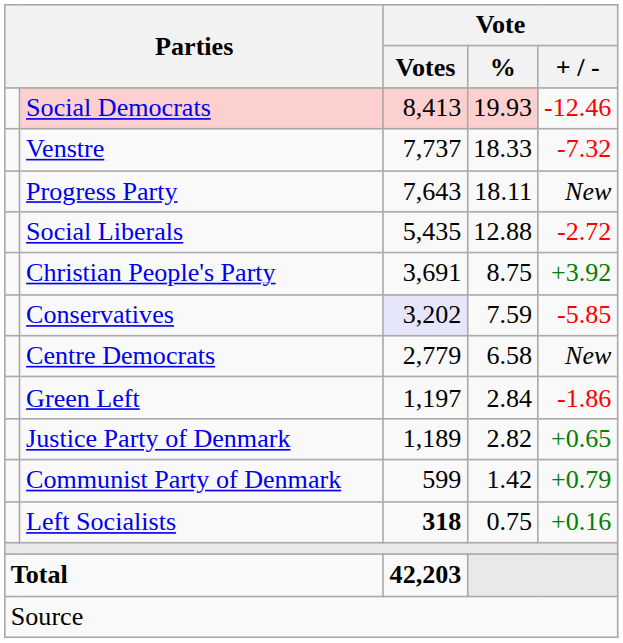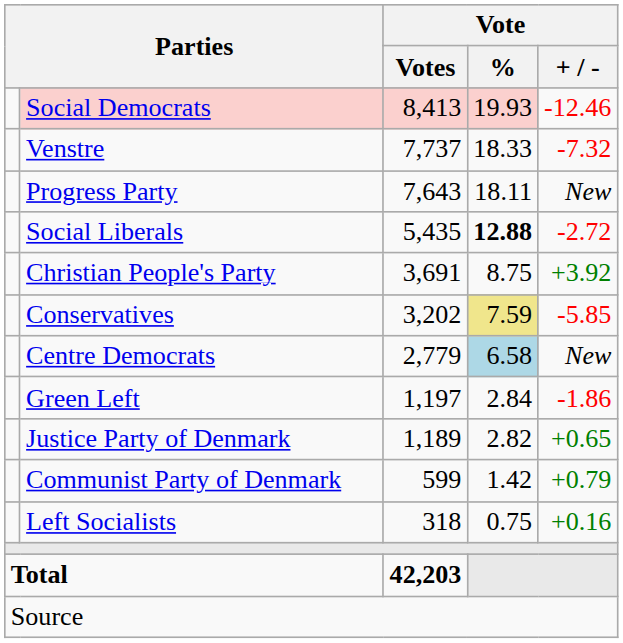(503, 231) normal -> (503, 231) bold
(432, 314) lavender background -> (432, 314) no background
(509, 314) no background -> (509, 314) khaki background
(509, 356) no background -> (509, 356) lightblue background
(442, 521) bold -> (442, 521) normal
